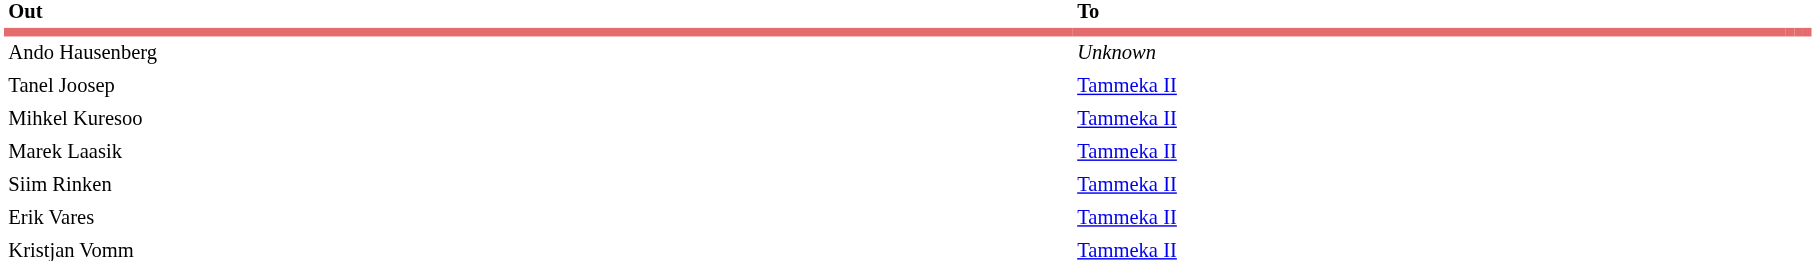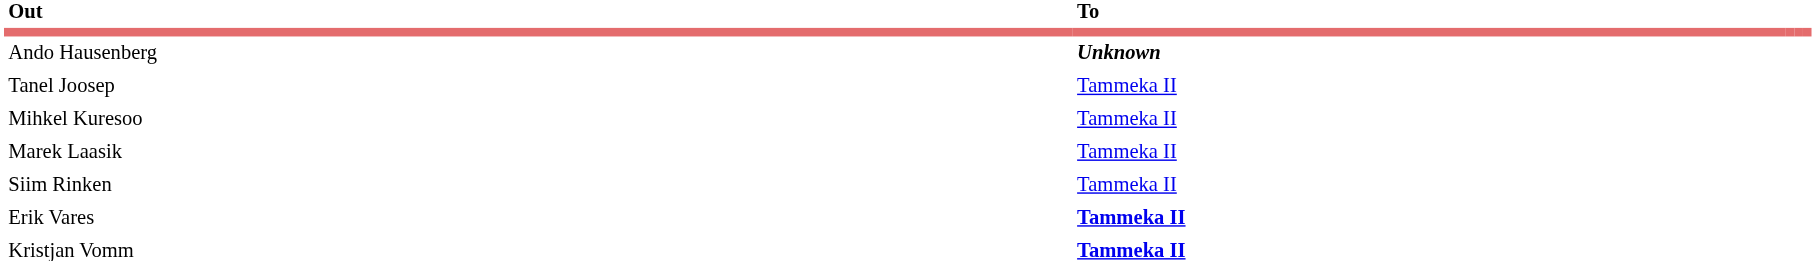(1117, 52) normal -> (1119, 52) bold
(1127, 217) normal -> (1131, 217) bold
(1127, 250) normal -> (1131, 250) bold
